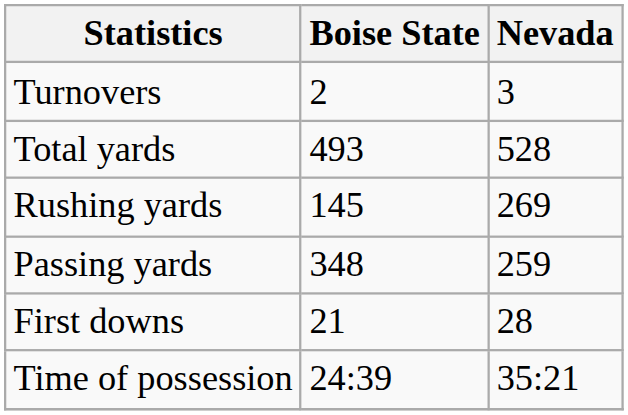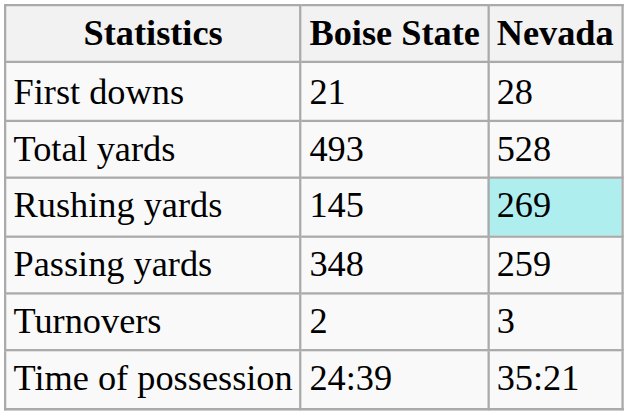rows swapped: (99, 321) <-> (88, 90)
(524, 206) no background -> (524, 206) paleturquoise background
